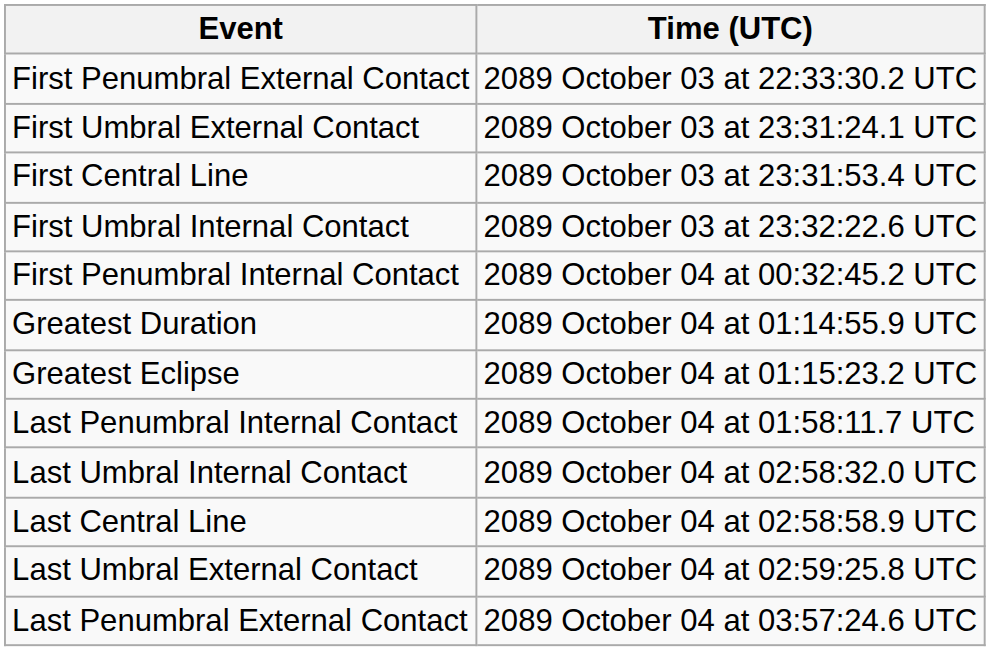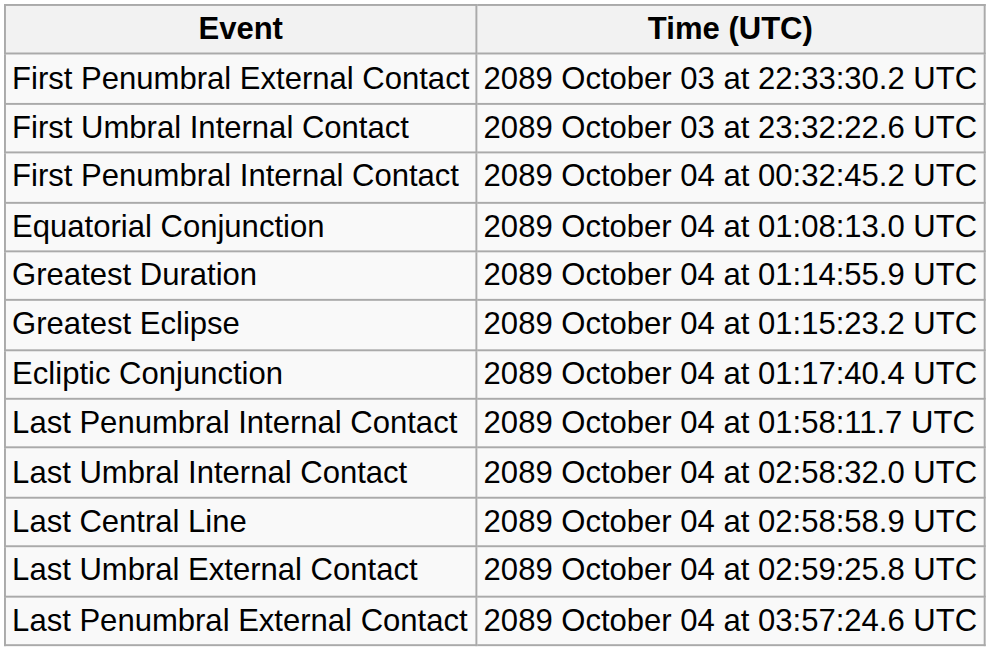- row: (216, 127)
- row: (130, 176)
+ row: (168, 226)
+ row: (148, 373)
